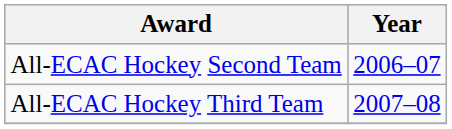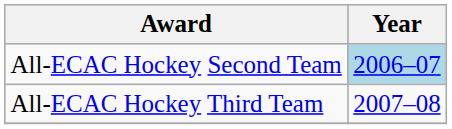(397, 63) no background -> (397, 63) lightblue background
